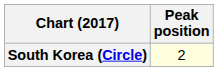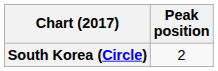(182, 54) lightyellow background -> (182, 54) no background
